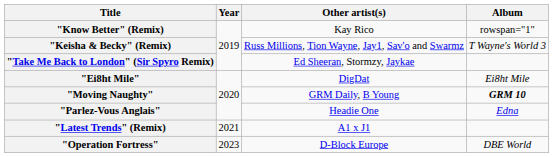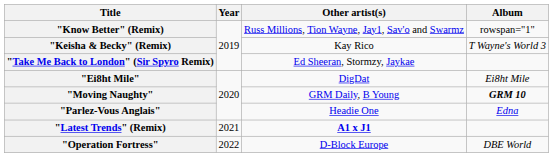(354, 29) Kay Rico -> (354, 29) Russ Millions, Tion Wayne, Jay1, Sav'o and Swarmz
(354, 45) Russ Millions, Tion Wayne, Jay1, Sav'o and Swarmz -> (354, 45) Kay Rico
(354, 128) normal -> (354, 128) bold
(229, 144) 2023 -> (229, 144) 2022
